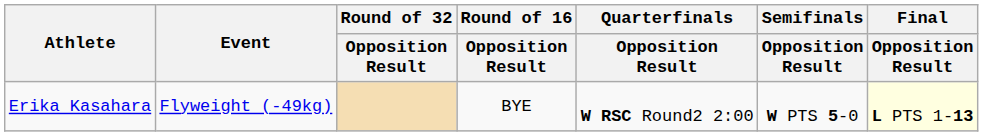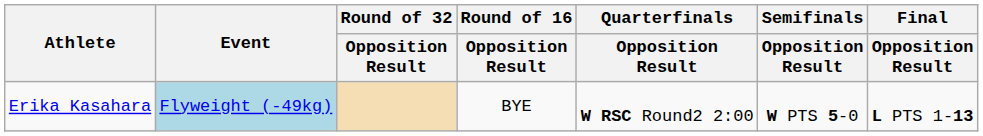(246, 106) no background -> (246, 106) lightblue background
(923, 116) lightyellow background -> (923, 116) no background
